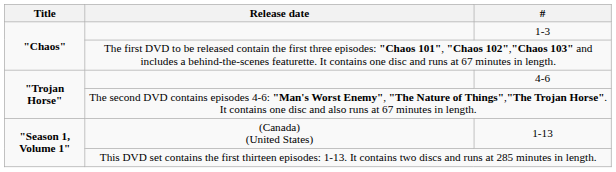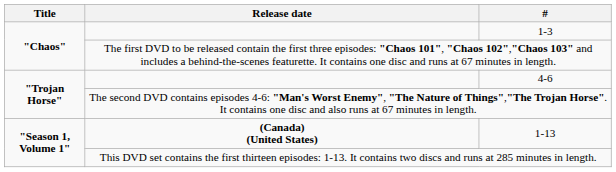(279, 133) normal -> (282, 133) bold
